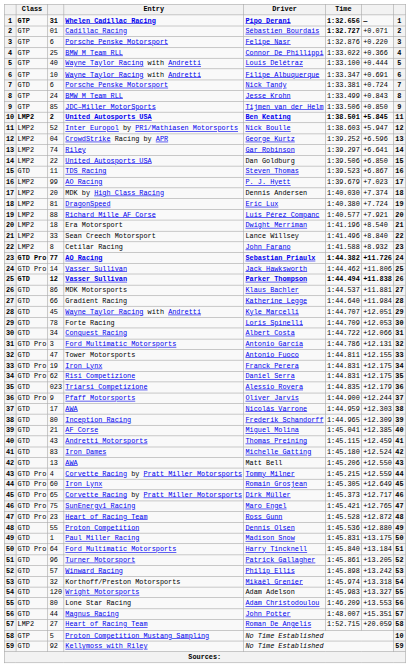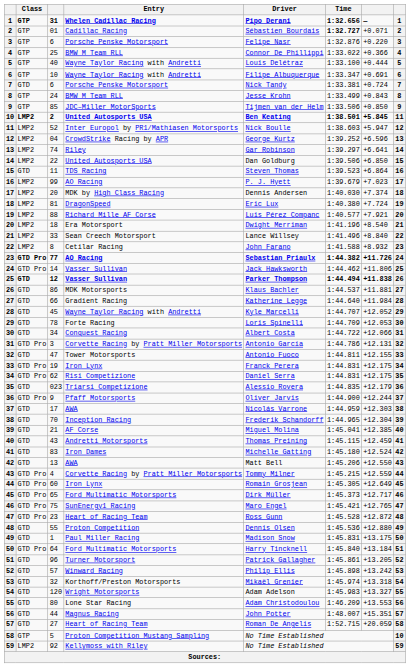(376, 172) +6.867 -> (376, 172) +6.864
(378, 312) +12.051 -> (378, 312) +12.052
(121, 344) Ford Multimatic Motorsports -> (154, 344) Corvette Racing by Pratt Miller Motorsports
(54, 420) 80 -> (54, 420) 70
(378, 420) +12.309 -> (378, 420) +12.304
(154, 495) Corvette Racing by Pratt Miller Motorsports -> (121, 495) Ford Multimatic Motorsports
(26, 625) LMP2 -> (24, 625) GTD
(24, 646) GTD -> (26, 646) LMP2
